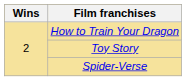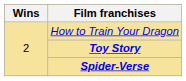(115, 48) normal -> (115, 48) bold
(115, 66) normal -> (115, 66) bold
